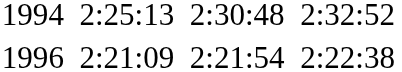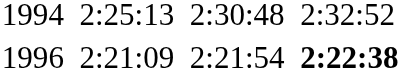(348, 57) normal -> (349, 57) bold
